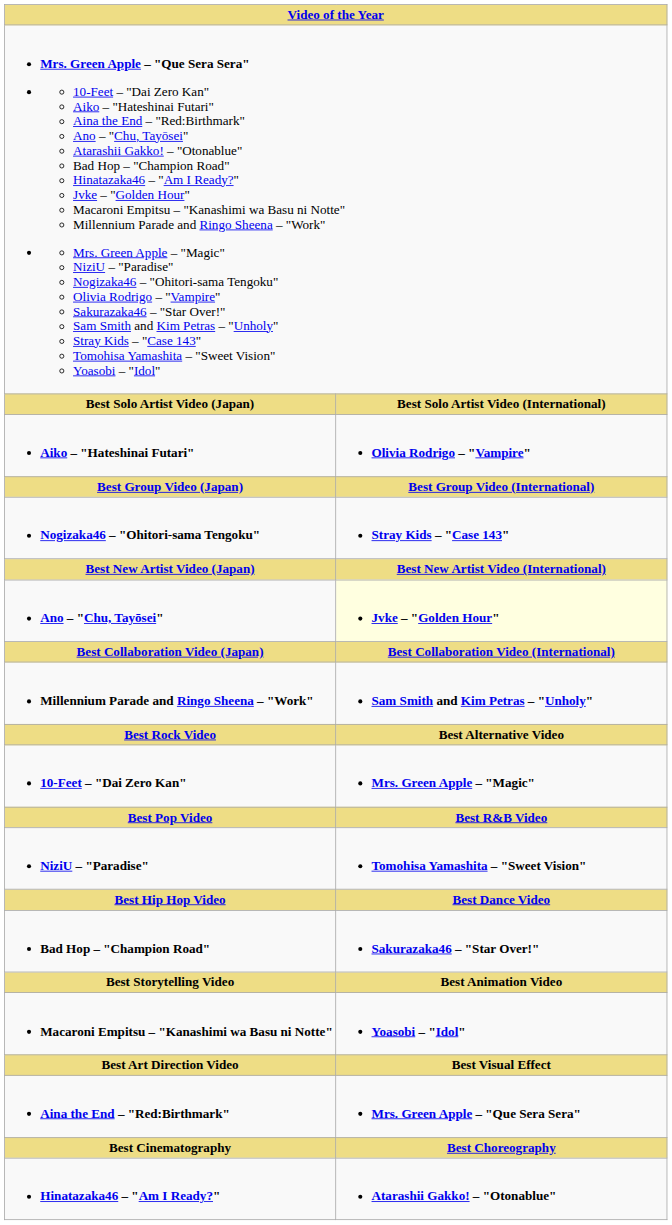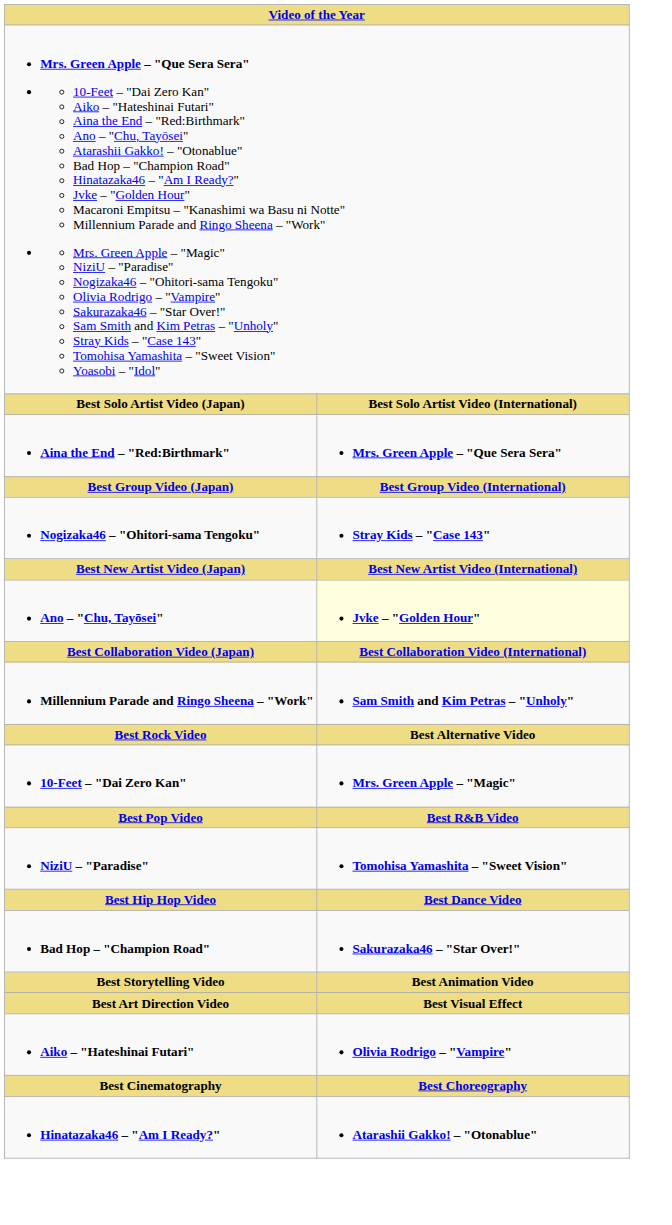rows swapped: (170, 453) <-> (170, 1114)
- row: (170, 1031)
